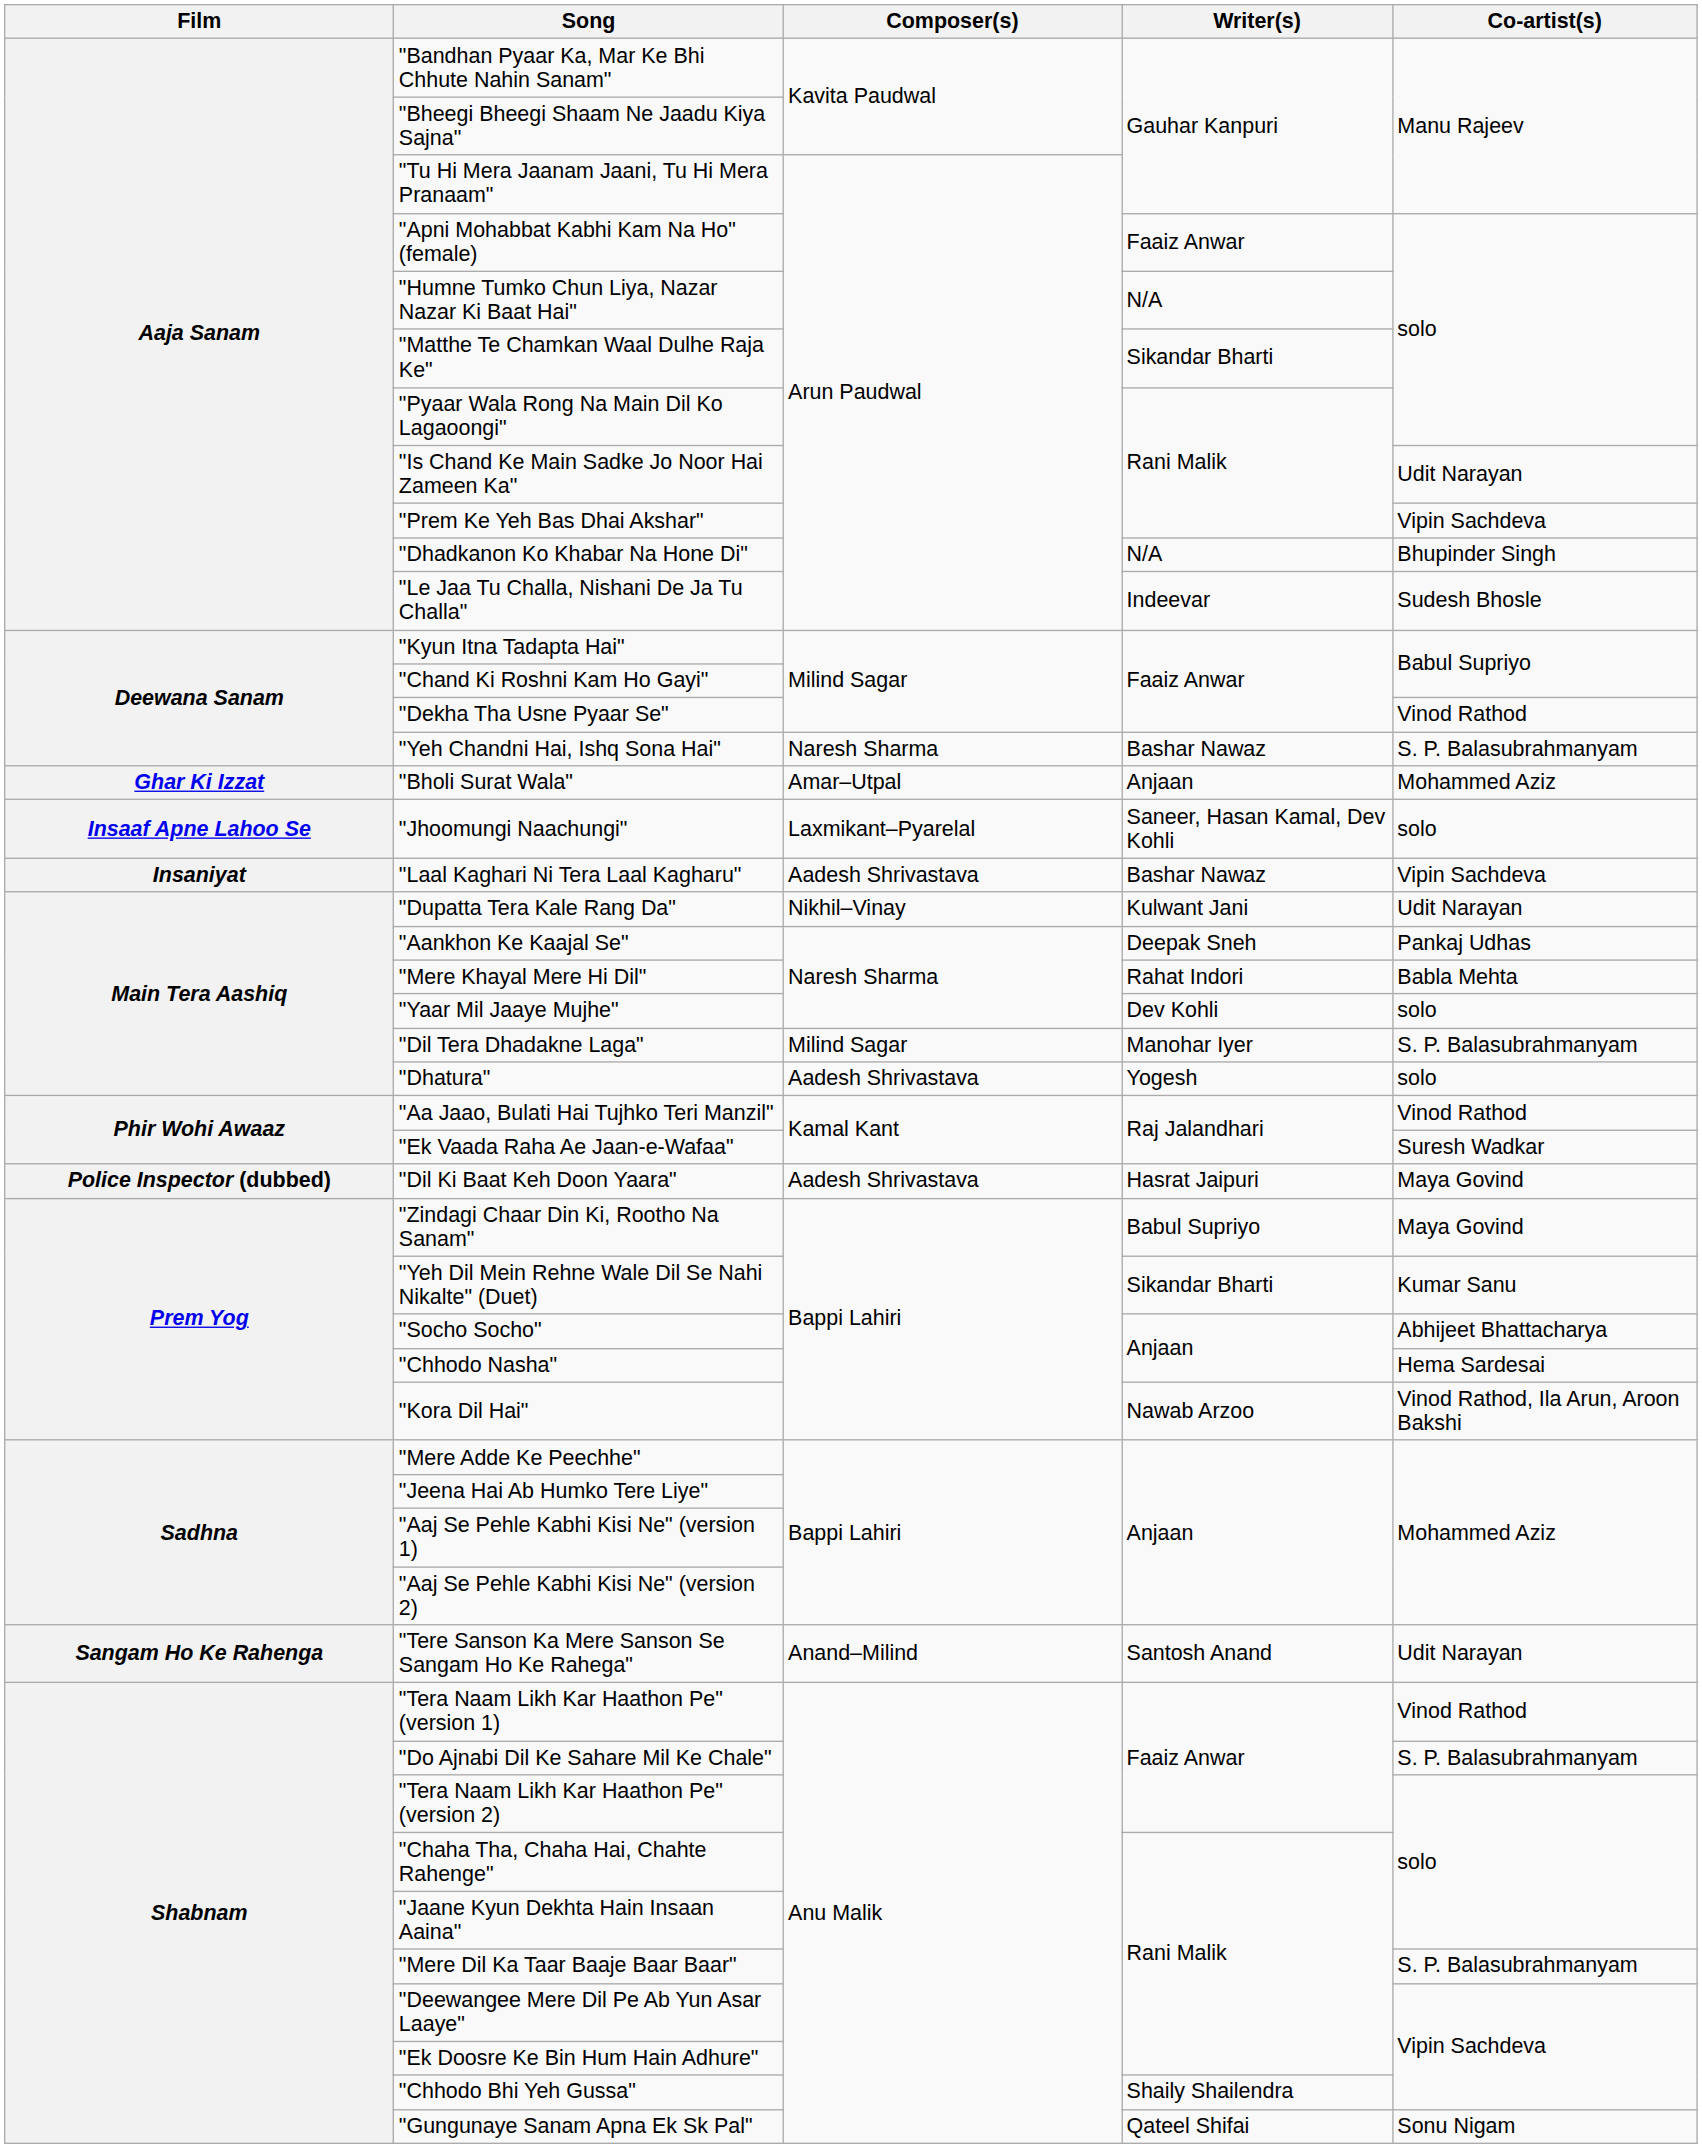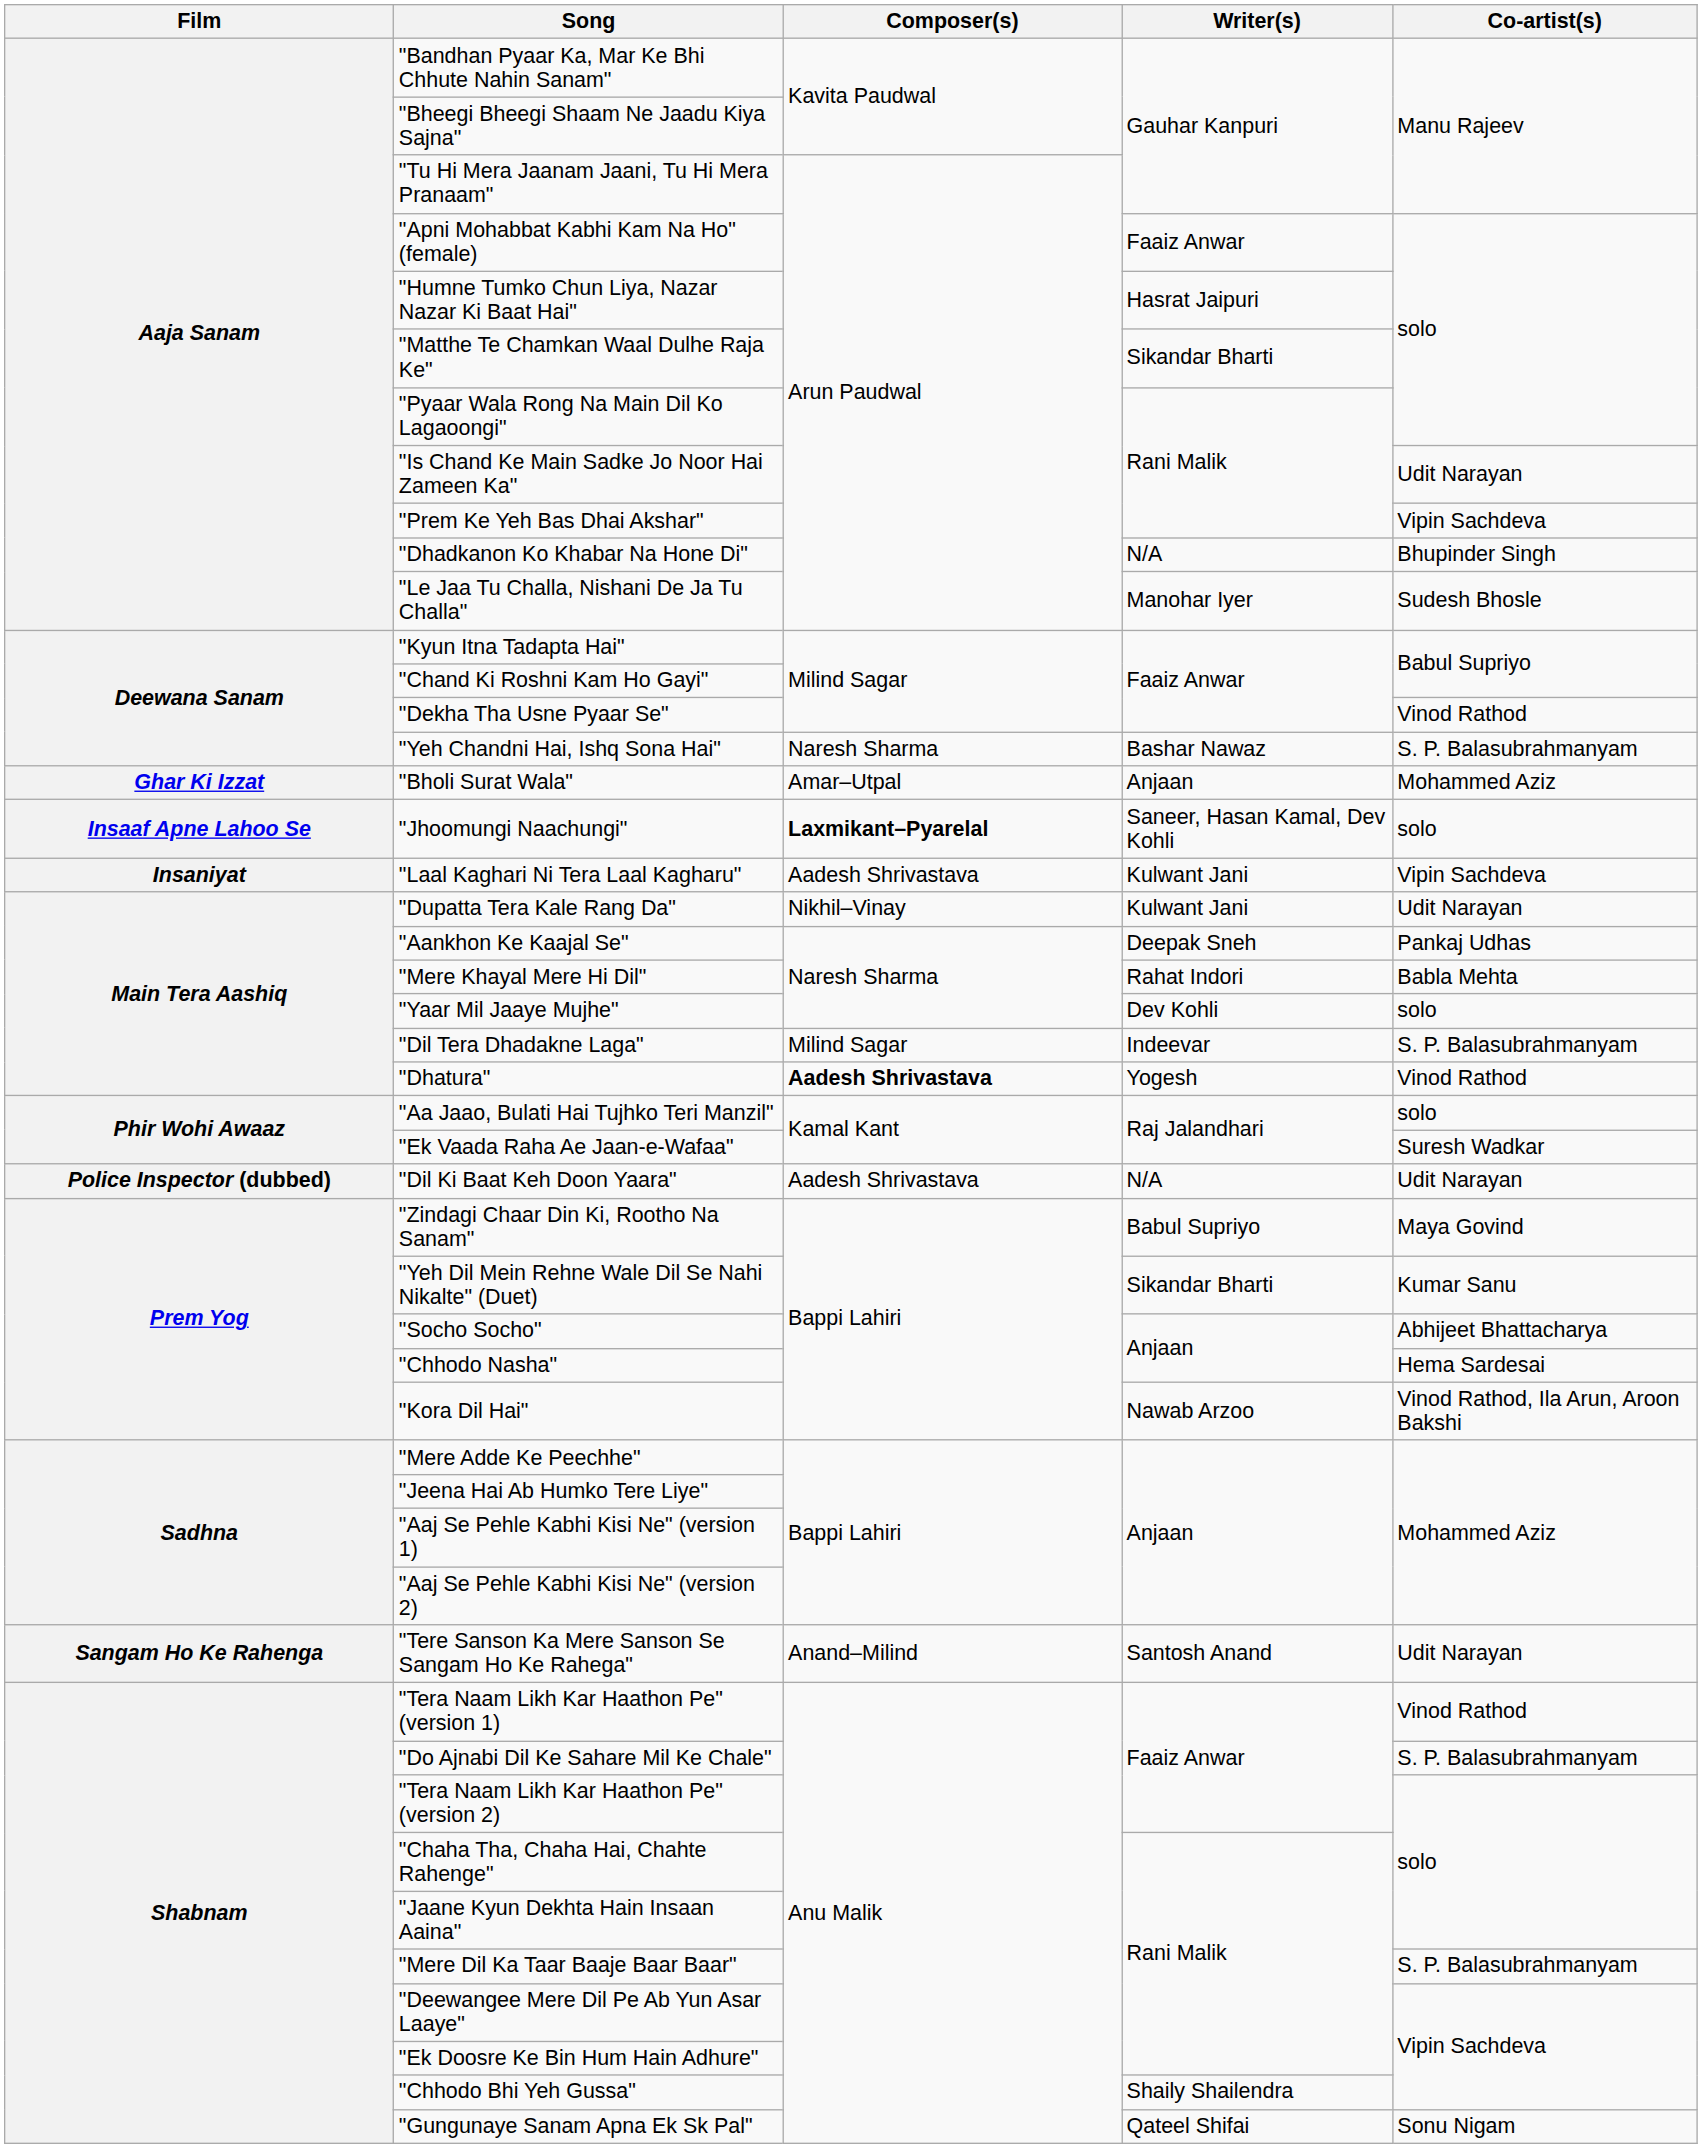(1144, 300) N/A -> (1193, 300) Hasrat Jaipuri
(1168, 600) Indeevar -> (1190, 600) Manohar Iyer
(882, 828) normal -> (888, 828) bold
(1196, 874) Bashar Nawaz -> (1187, 874) Kulwant Jani
(1190, 1044) Manohar Iyer -> (1168, 1044) Indeevar
(883, 1078) normal -> (890, 1078) bold
(1417, 1078) solo -> (1462, 1078) Vinod Rathod
(1462, 1112) Vinod Rathod -> (1417, 1112) solo
(1193, 1180) Hasrat Jaipuri -> (1144, 1180) N/A
(1461, 1180) Maya Govind -> (1460, 1180) Udit Narayan
